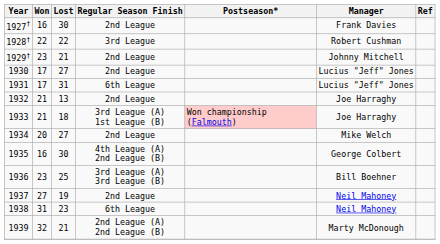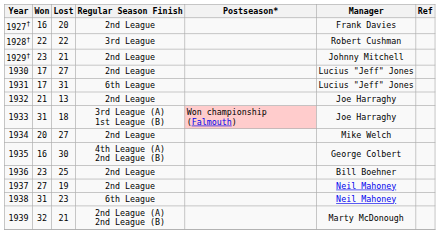(63, 26) 30 -> (63, 26) 20
(42, 117) 21 -> (42, 117) 31
(130, 177) 3rd League (A) 3rd League (B) -> (130, 172) 2nd League
